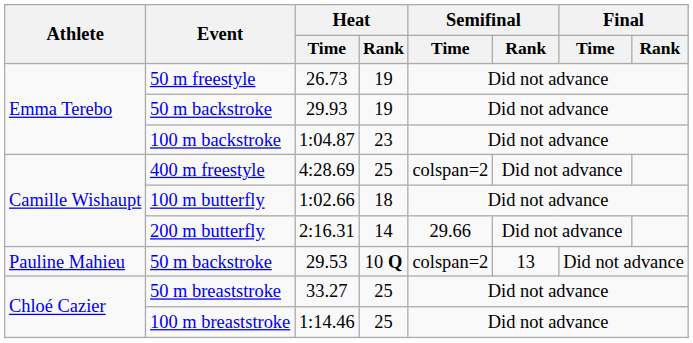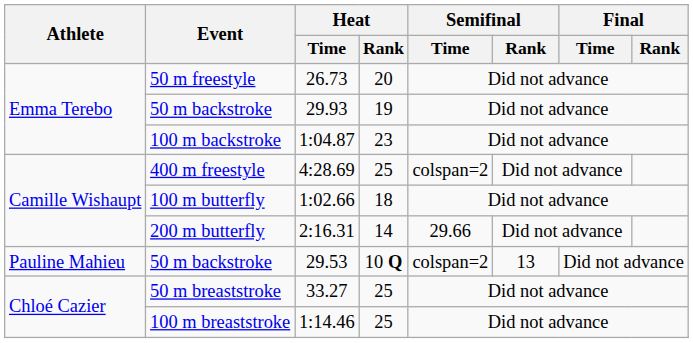(384, 79) 19 -> (384, 79) 20
